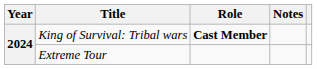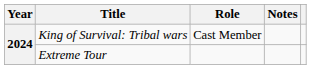(230, 34) bold -> (227, 34) normal
